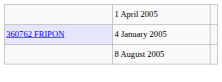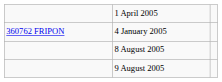(35, 34) lavender background -> (35, 32) no background
+ row: (139, 68)
